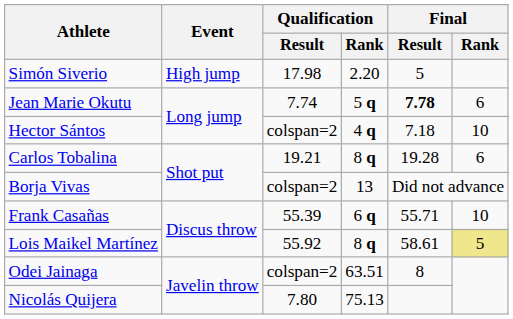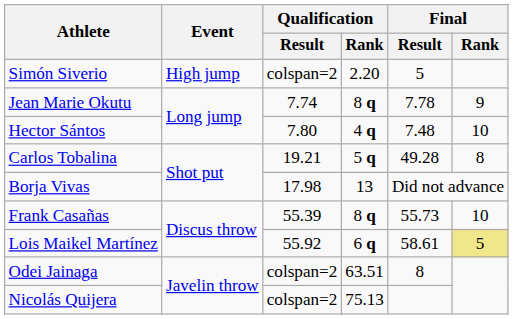(302, 74) 17.98 -> (302, 74) colspan=2
(365, 102) 5 q -> (365, 102) 8 q
(420, 102) bold -> (420, 102) normal
(480, 102) 6 -> (480, 102) 9
(302, 130) colspan=2 -> (302, 130) 7.80
(420, 130) 7.18 -> (420, 130) 7.48
(365, 158) 8 q -> (365, 158) 5 q
(420, 158) 19.28 -> (420, 158) 49.28
(480, 158) 6 -> (480, 158) 8
(302, 187) colspan=2 -> (302, 187) 17.98
(365, 215) 6 q -> (365, 215) 8 q
(420, 215) 55.71 -> (420, 215) 55.73
(365, 243) 8 q -> (365, 243) 6 q
(302, 300) 7.80 -> (302, 300) colspan=2
